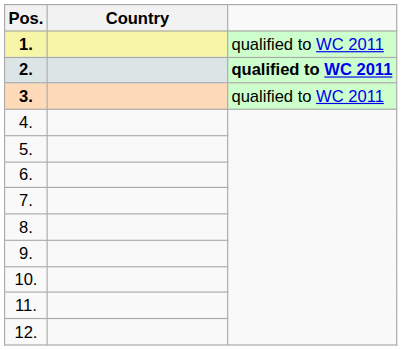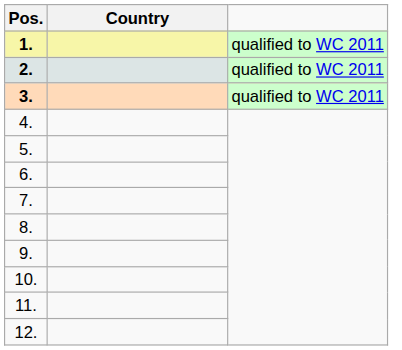(312, 70) bold -> (308, 70) normal
